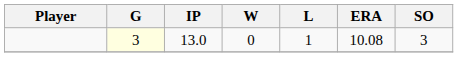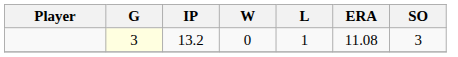(193, 39) 13.0 -> (191, 39) 13.2
(366, 39) 10.08 -> (361, 39) 11.08
